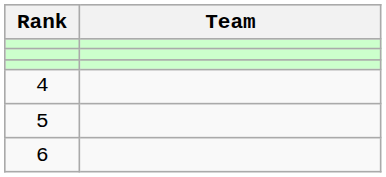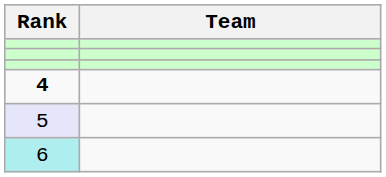(42, 86) normal -> (42, 86) bold
(42, 121) no background -> (42, 121) lavender background
(42, 155) no background -> (42, 155) paleturquoise background
